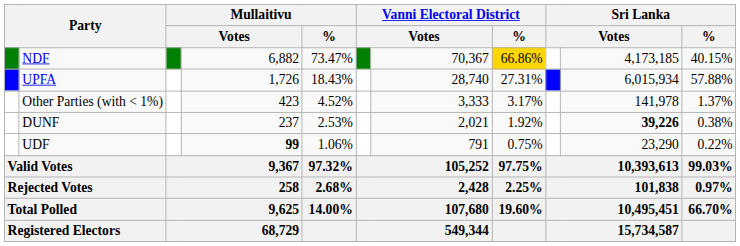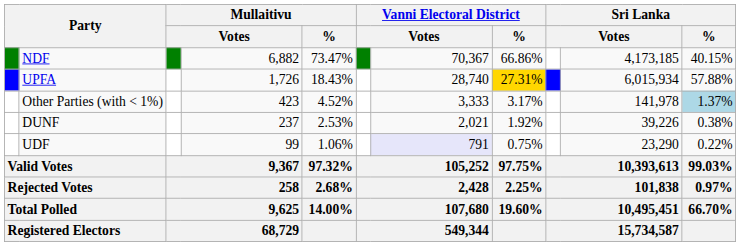(522, 58) gold background -> (522, 58) no background
(522, 79) no background -> (522, 79) gold background
(715, 101) no background -> (715, 101) lightblue background
(660, 123) bold -> (660, 123) normal
(292, 144) bold -> (292, 144) normal
(479, 144) no background -> (479, 144) lavender background
